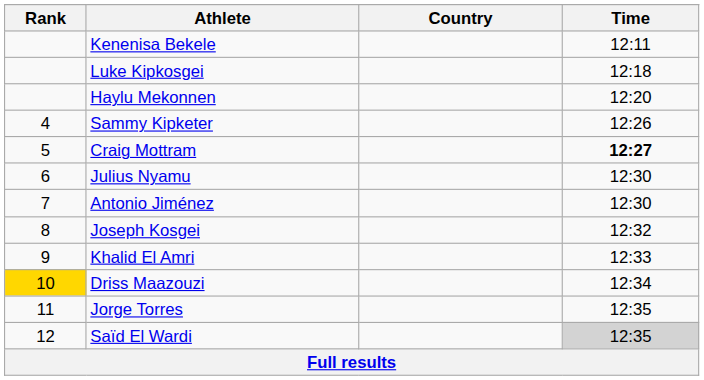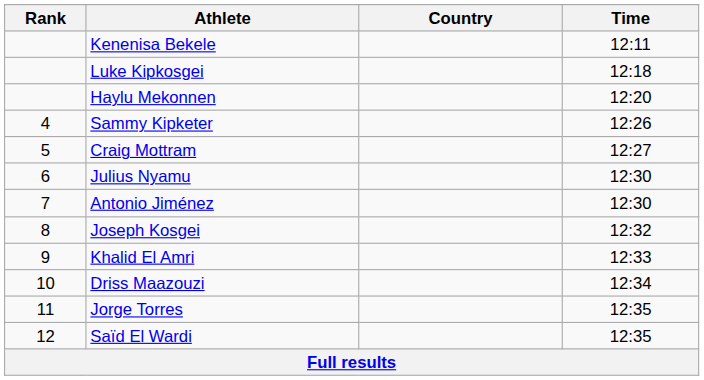(631, 150) bold -> (631, 150) normal
(46, 283) gold background -> (46, 283) no background
(631, 336) lightgrey background -> (631, 336) no background
